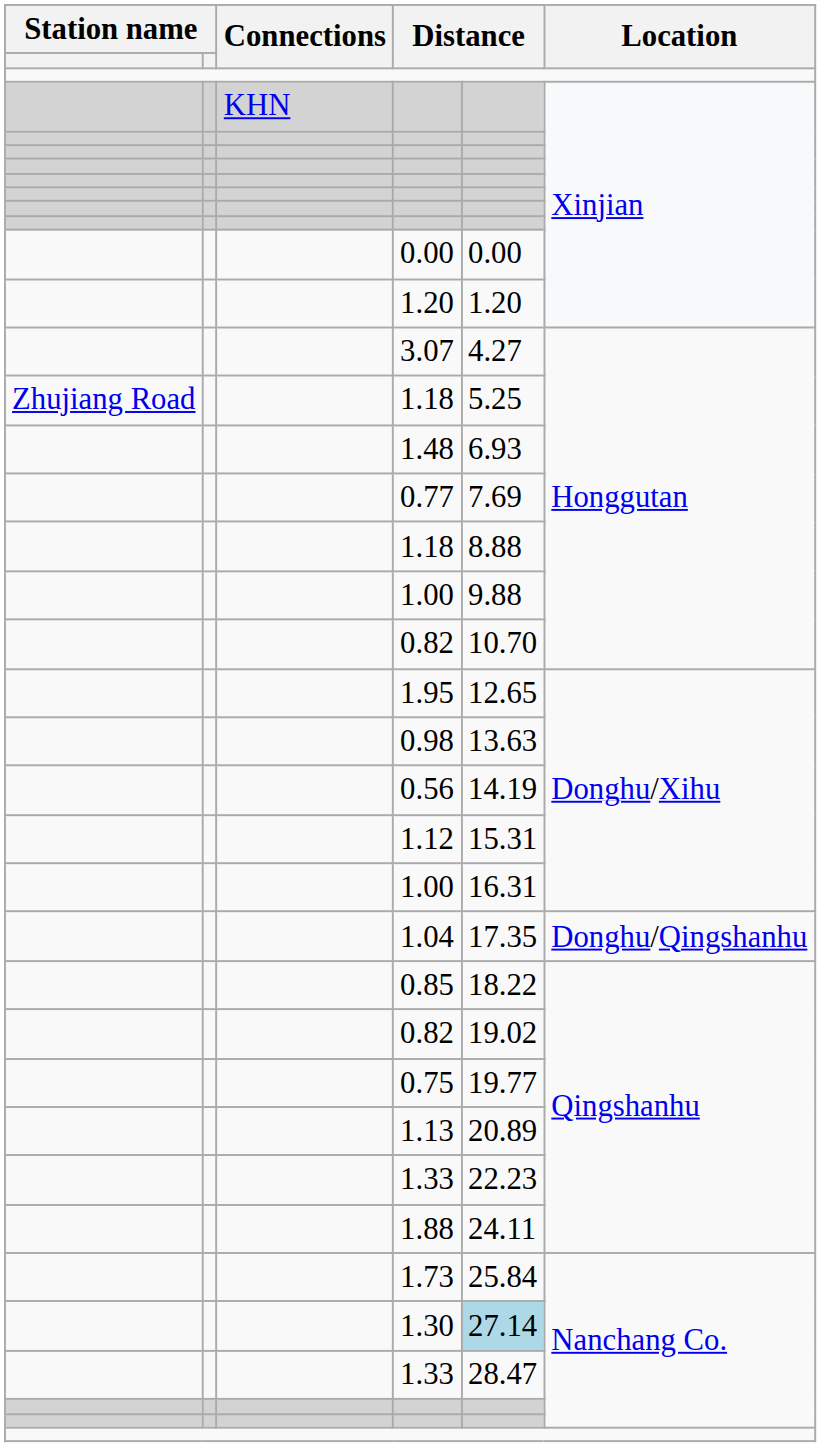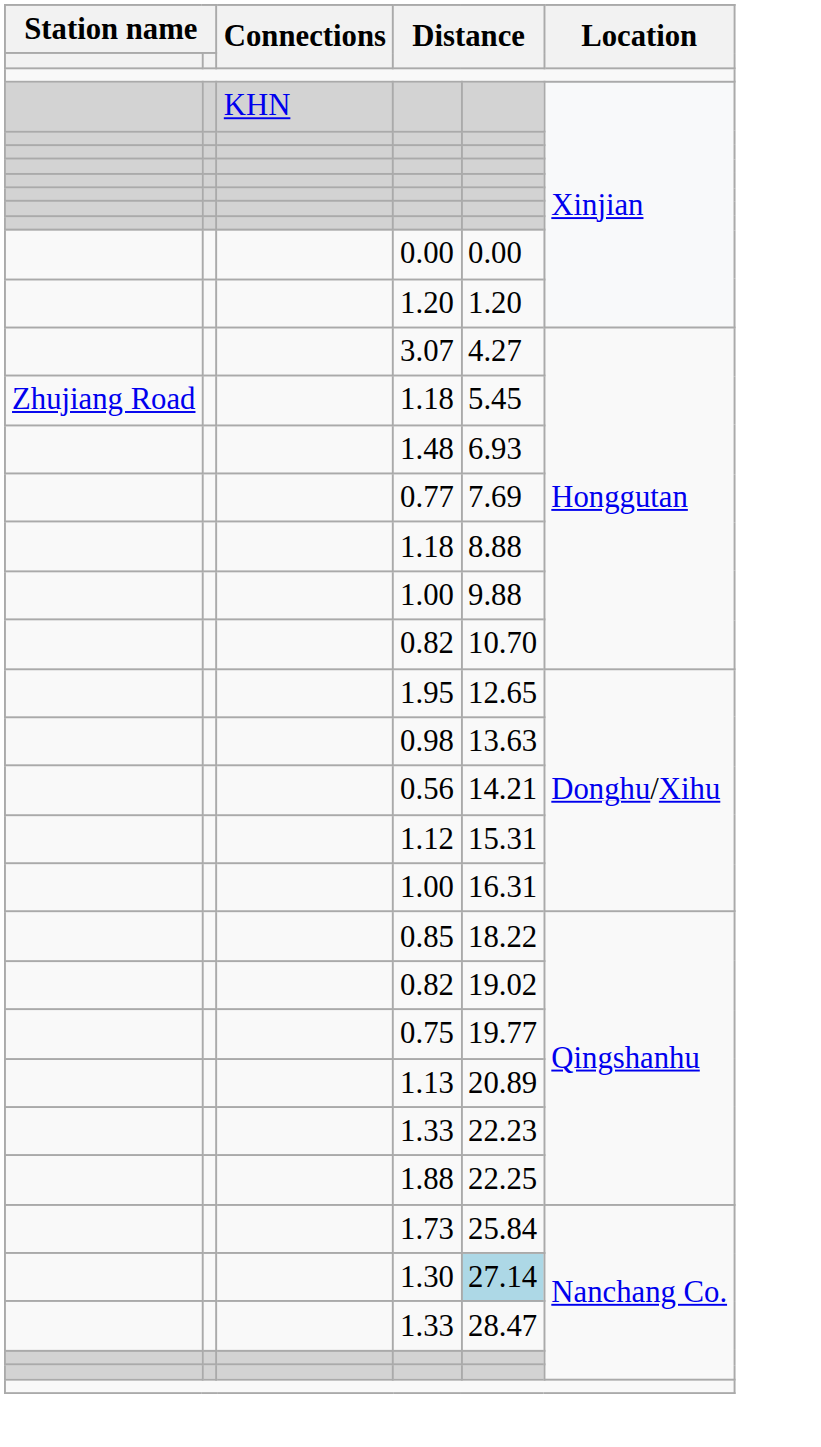(495, 399) 5.25 -> (495, 399) 5.45
(503, 789) 14.19 -> (503, 789) 14.21
- row: (104, 936)
(502, 1228) 24.11 -> (503, 1179) 22.25
